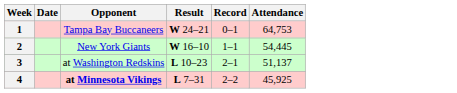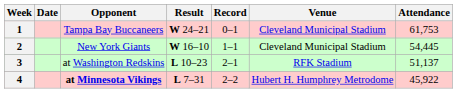+ column: (322, 12)
(277, 29) 64,753 -> (424, 29) 61,753
(277, 79) 45,925 -> (424, 79) 45,922
